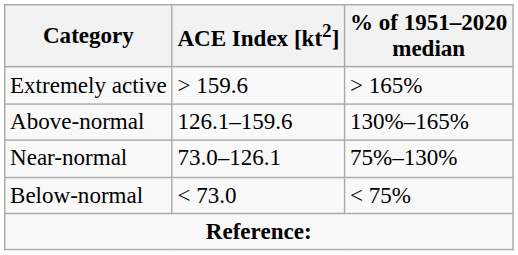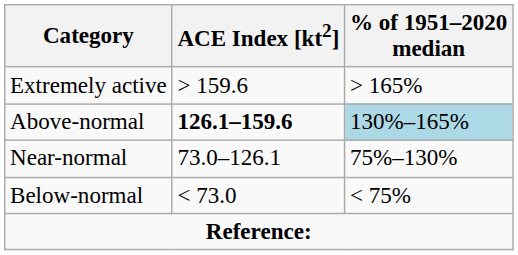(235, 121) normal -> (235, 121) bold
(409, 121) no background -> (409, 121) lightblue background
